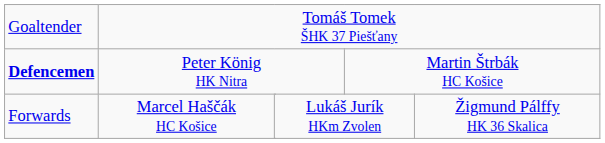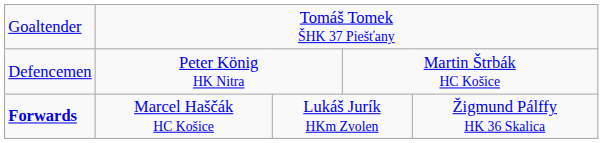(51, 71) bold -> (50, 71) normal
(39, 116) normal -> (43, 116) bold
